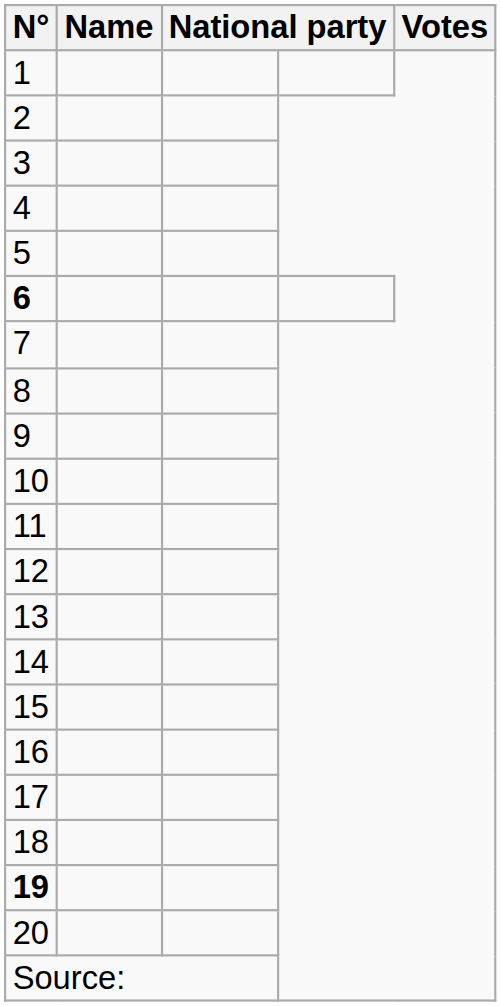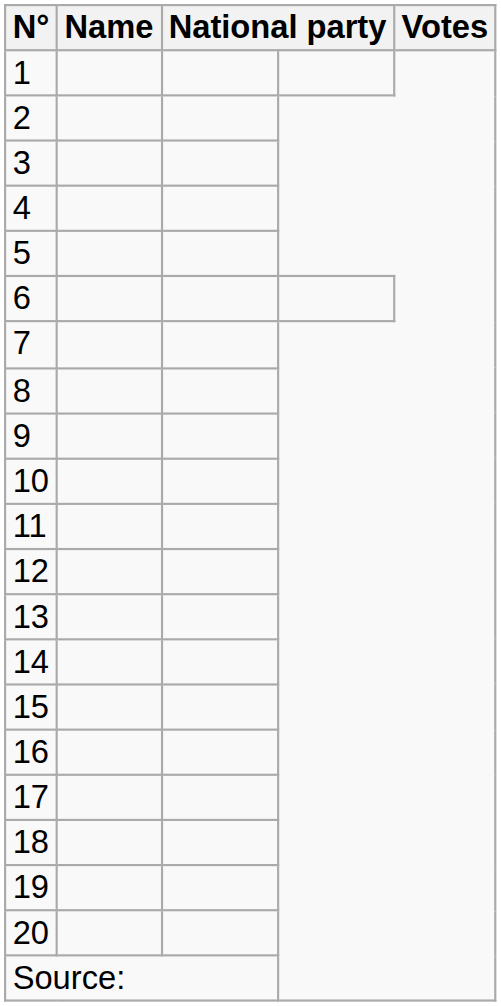(22, 299) bold -> (22, 299) normal
(31, 887) bold -> (31, 887) normal
